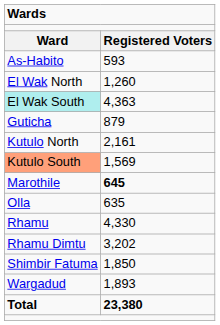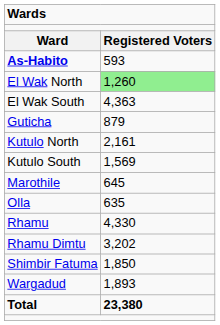(35, 61) normal -> (38, 61) bold
(120, 81) no background -> (120, 81) lightgreen background
(46, 101) paleturquoise background -> (46, 101) no background
(44, 162) lightsalmon background -> (44, 162) no background
(114, 182) bold -> (114, 182) normal
